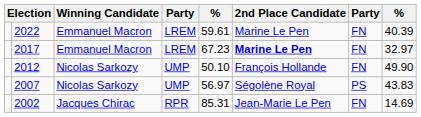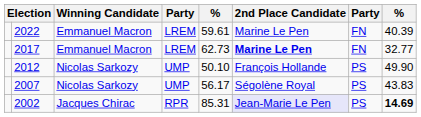(215, 49) 67.23 -> (215, 49) 62.73
(399, 49) 32.97 -> (399, 49) 32.77
(359, 67) FN -> (359, 67) PS
(215, 85) 56.97 -> (215, 85) 56.17
(283, 103) no background -> (283, 103) lavender background
(359, 103) FN -> (359, 103) PS
(399, 103) normal -> (399, 103) bold
